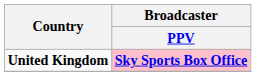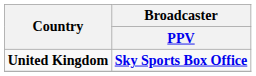(181, 60) pink background -> (181, 60) no background
